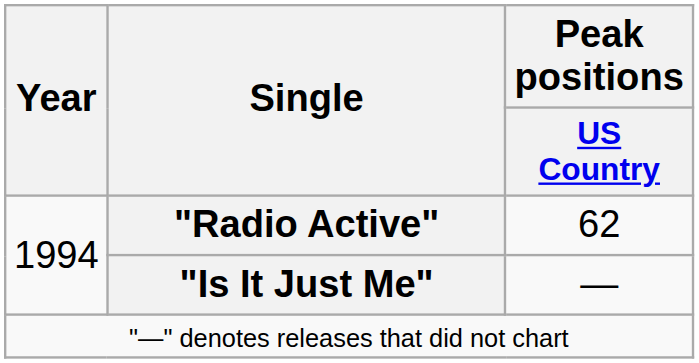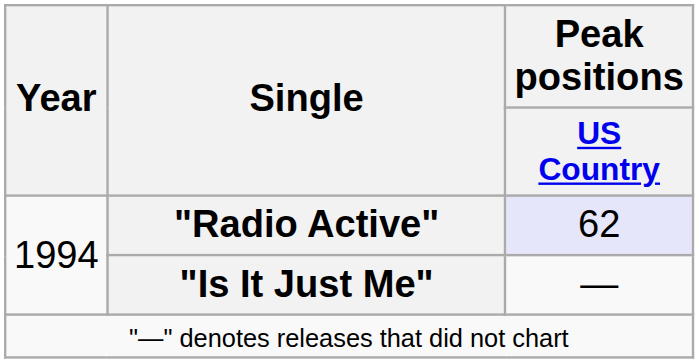(599, 224) no background -> (599, 224) lavender background
